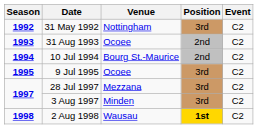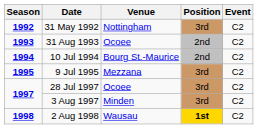(117, 72) Ocoee -> (122, 72) Mezzana
(122, 87) Mezzana -> (117, 87) Ocoee
